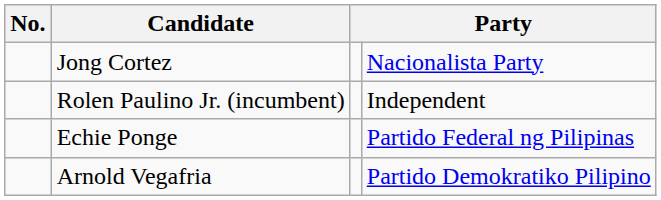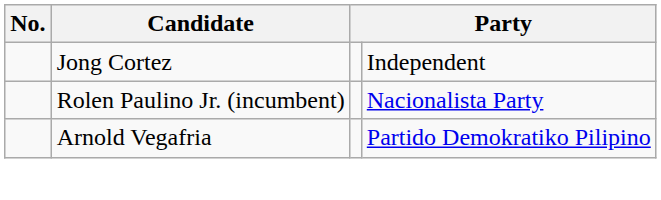(455, 61) Nacionalista Party -> (426, 61) Independent
(426, 99) Independent -> (455, 99) Nacionalista Party
- row: (117, 137)
